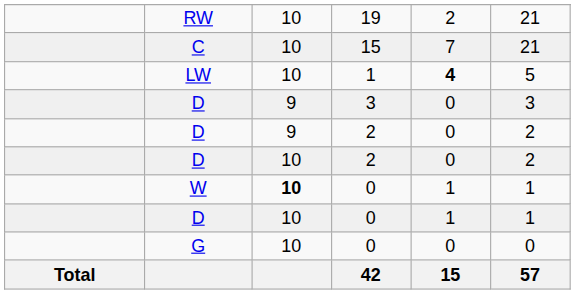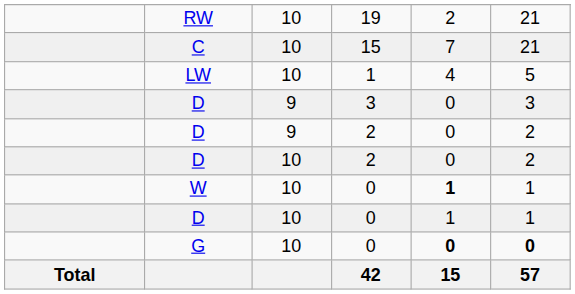(450, 75) bold -> (450, 75) normal
(291, 189) bold -> (291, 189) normal
(450, 189) normal -> (450, 189) bold
(450, 246) normal -> (450, 246) bold
(530, 246) normal -> (530, 246) bold
